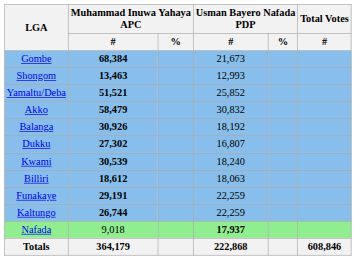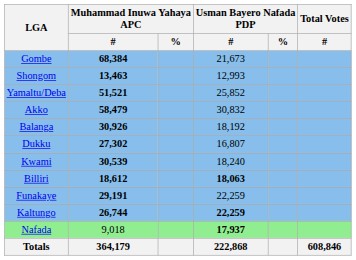(231, 178) normal -> (231, 178) bold
(231, 212) normal -> (231, 212) bold
